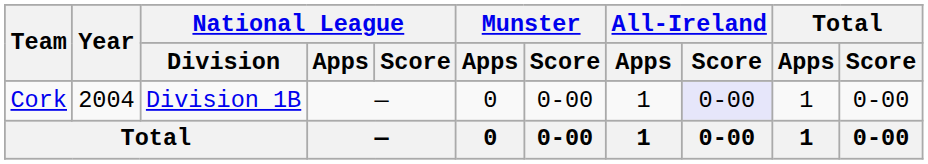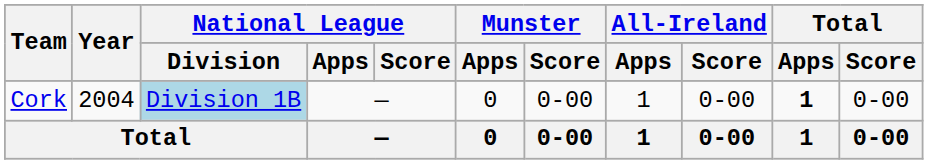(224, 101) no background -> (224, 101) lightblue background
(727, 101) lavender background -> (727, 101) no background
(806, 101) normal -> (806, 101) bold
